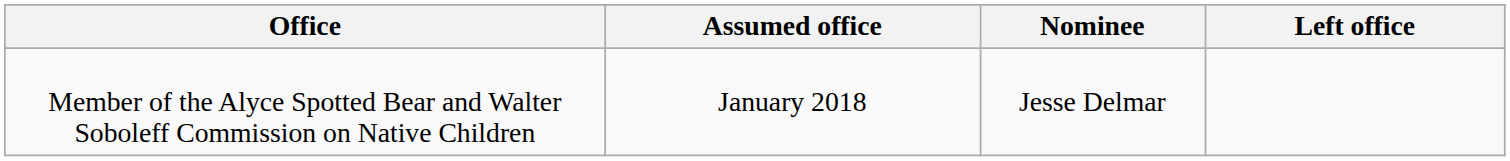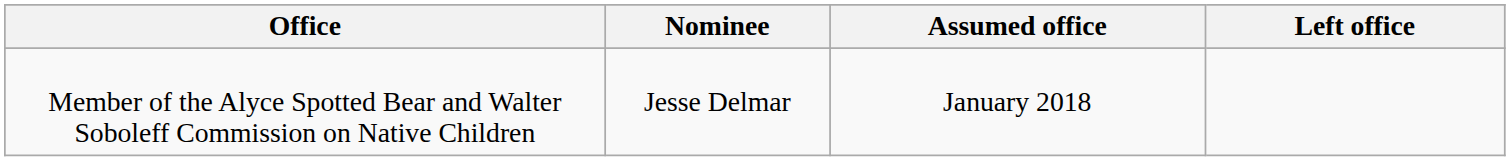columns swapped: (1092, 26) <-> (792, 26)
